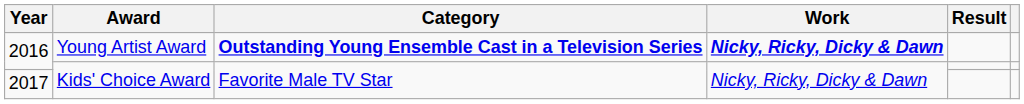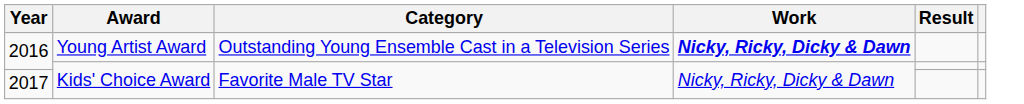(461, 47) bold -> (444, 47) normal
